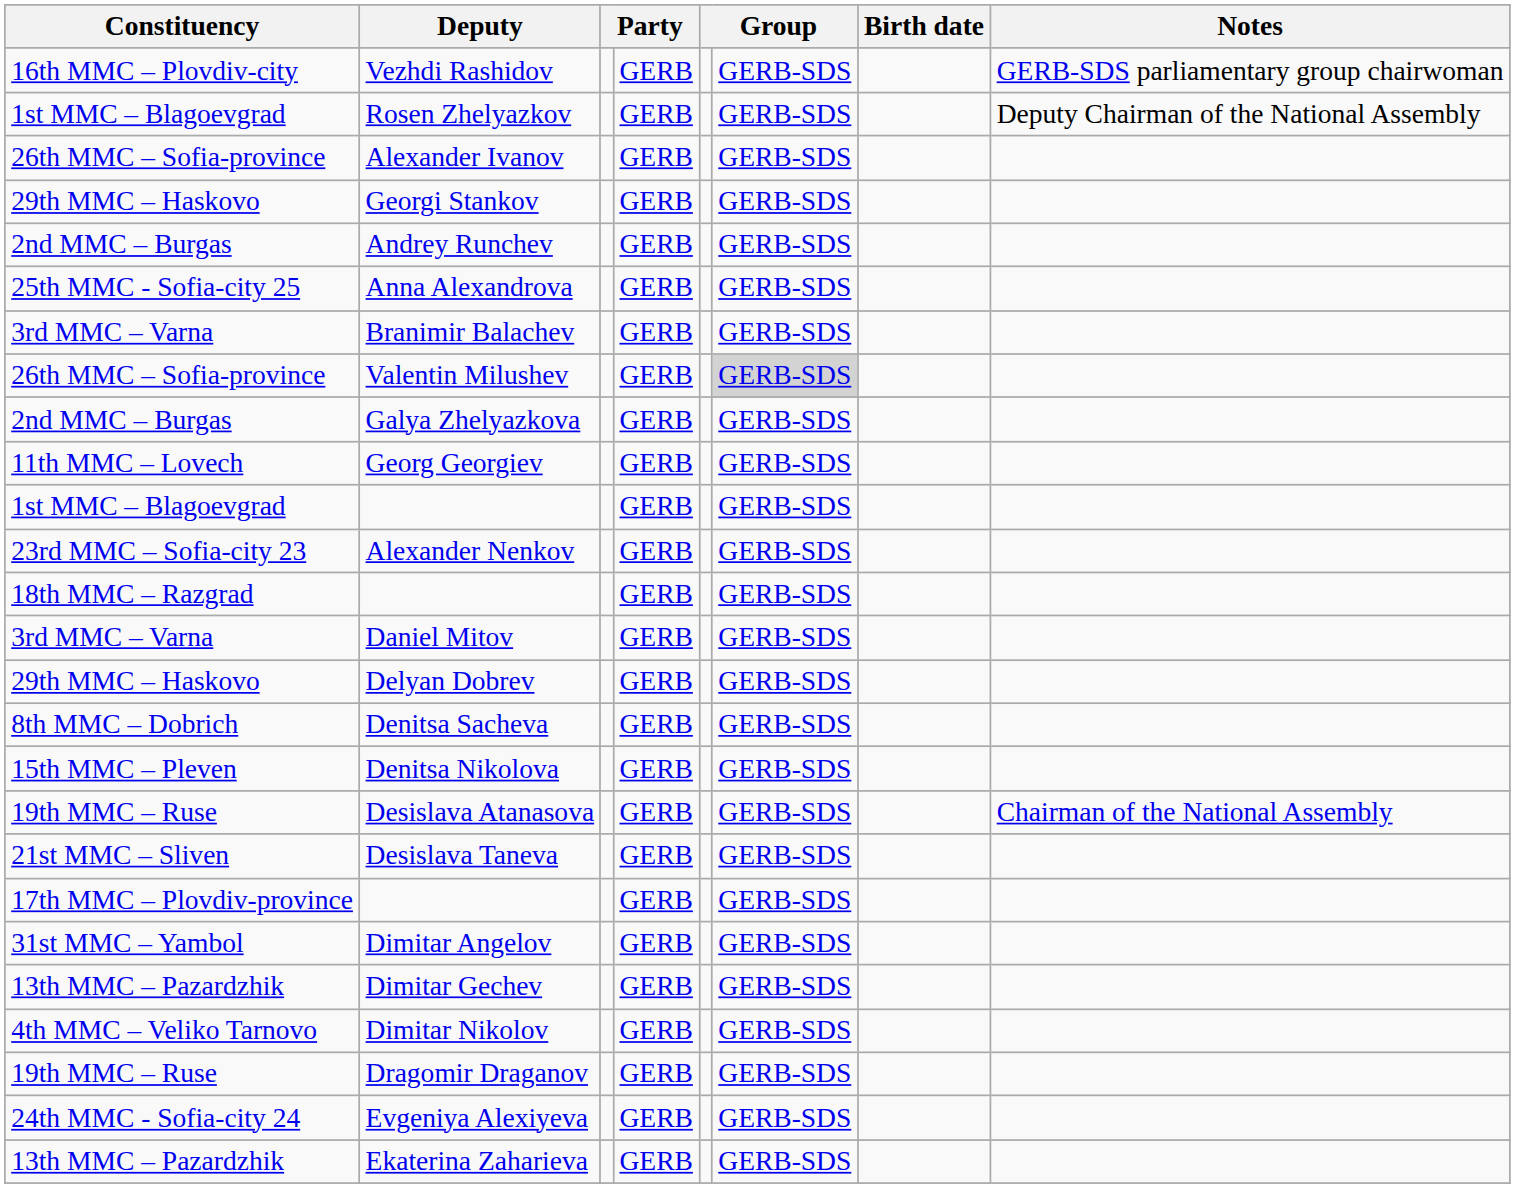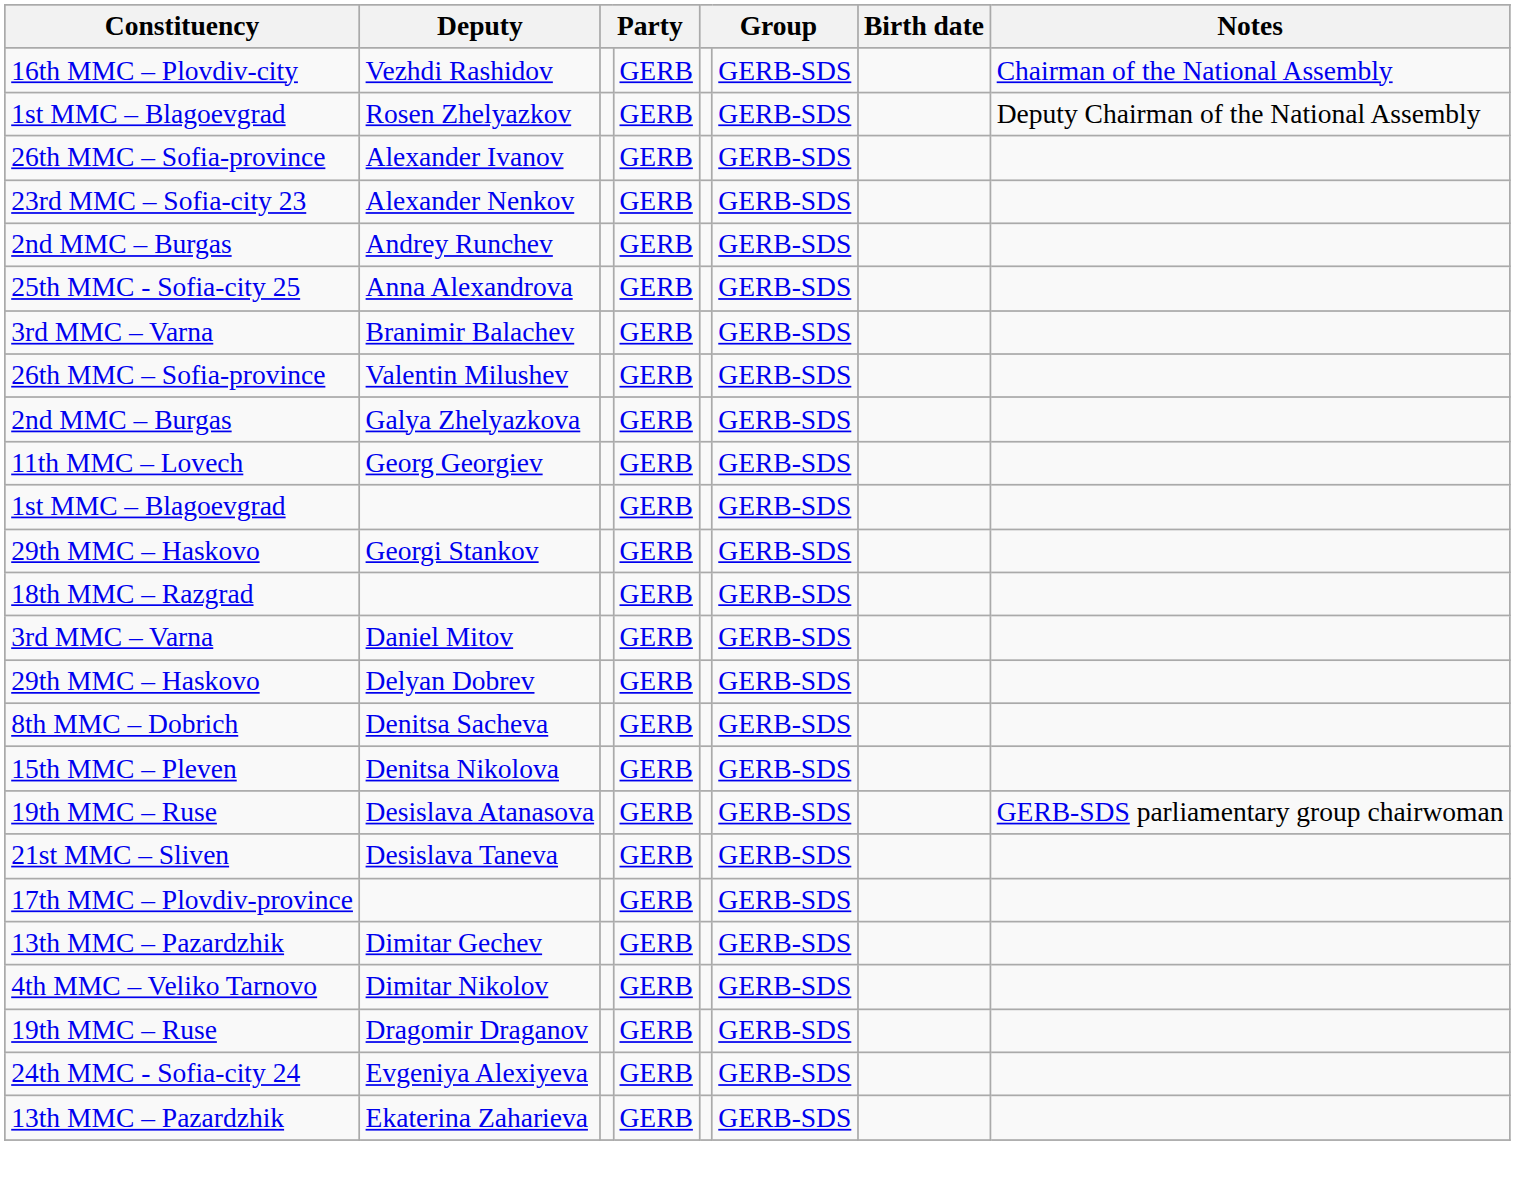(1250, 69) GERB-SDS parliamentary group chairwoman -> (1195, 69) Chairman of the National Assembly
rows swapped: (159, 550) <-> (135, 200)
(785, 375) lightgrey background -> (785, 375) no background
(1195, 811) Chairman of the National Assembly -> (1250, 811) GERB-SDS parliamentary group chairwoman
- row: (127, 942)
